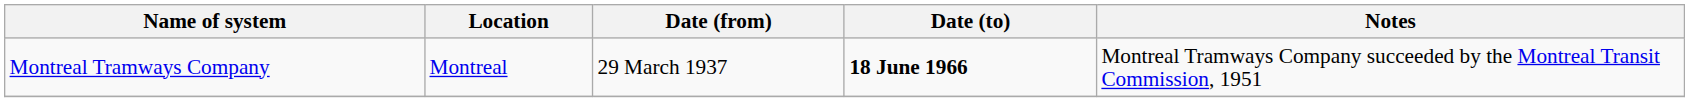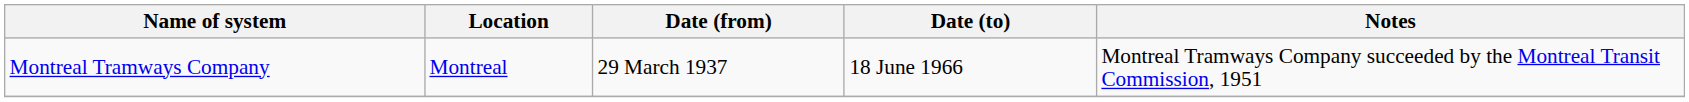(909, 67) bold -> (906, 67) normal
